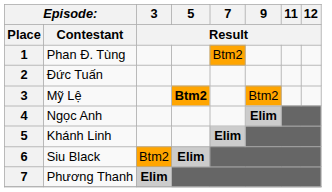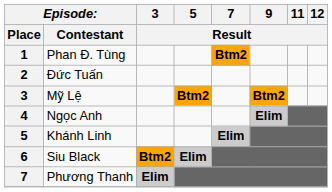(228, 55) normal -> (231, 55) bold
(263, 95) normal -> (269, 95) bold
(154, 156) normal -> (155, 156) bold
